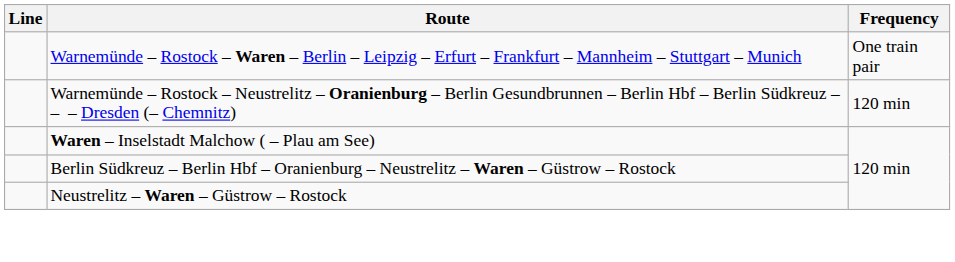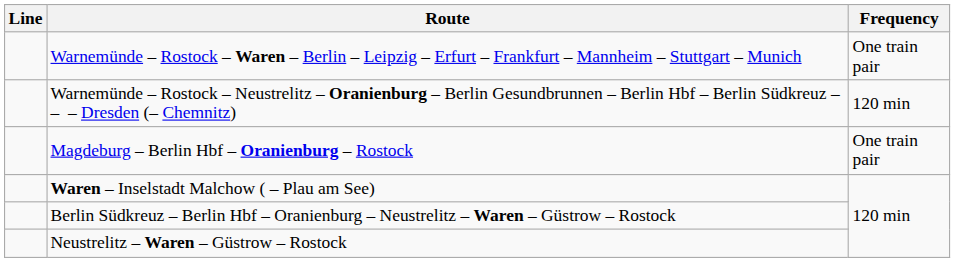+ row: (232, 150)
